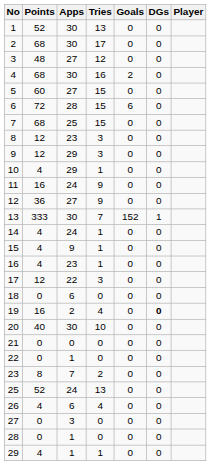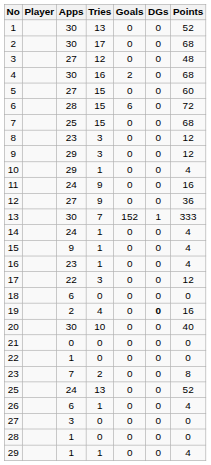columns swapped: (188, 12) <-> (40, 12)
(100, 405) 4 -> (100, 405) 1
